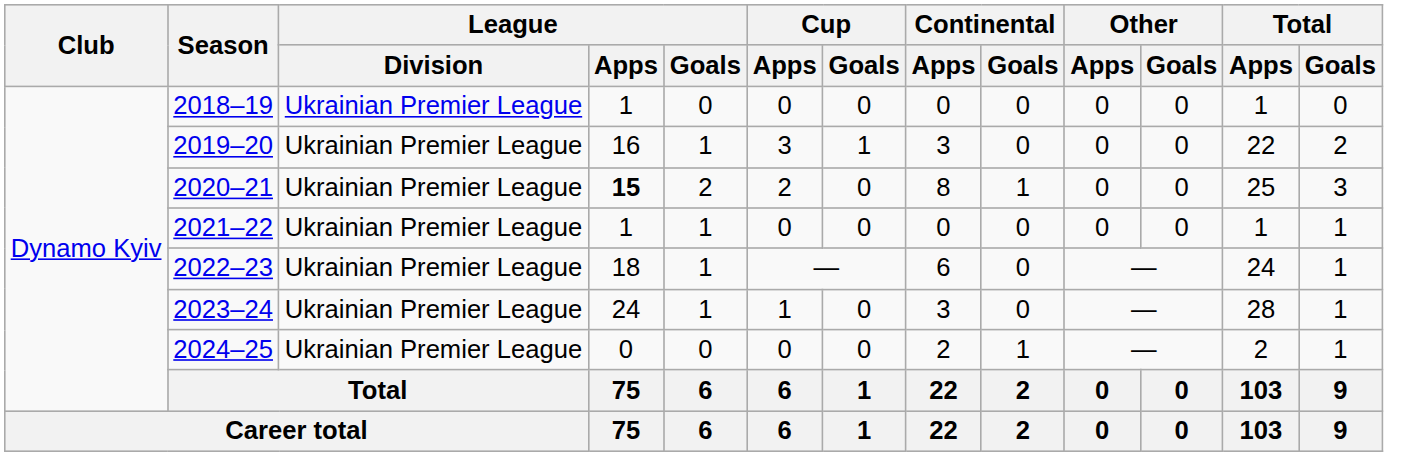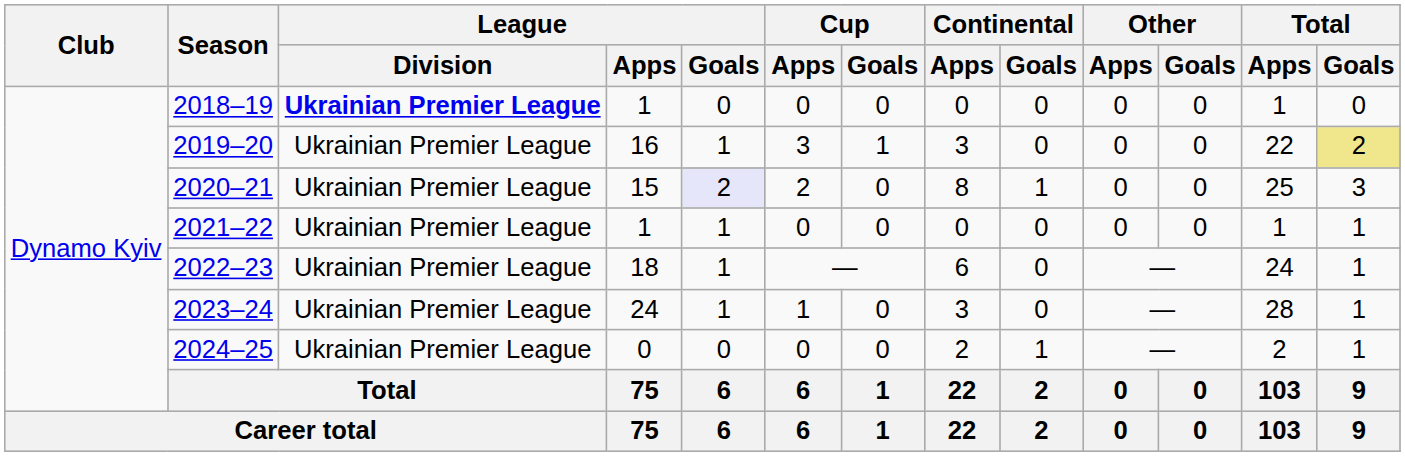(433, 106) normal -> (443, 106) bold
(1340, 146) no background -> (1359, 146) khaki background
(626, 187) bold -> (644, 187) normal
(705, 187) no background -> (724, 187) lavender background
